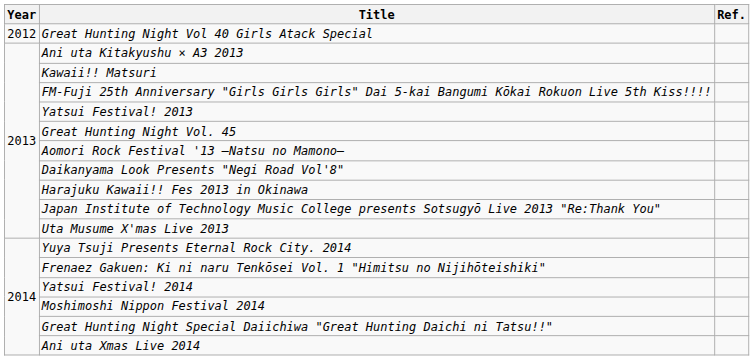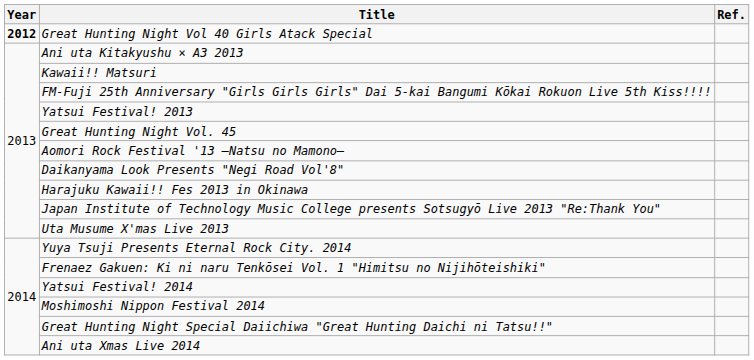(22, 34) normal -> (22, 34) bold
